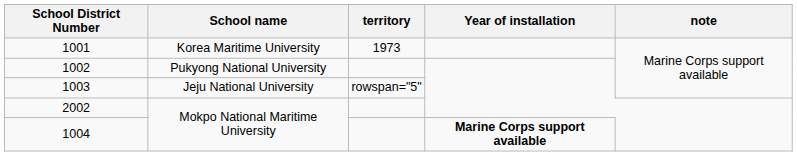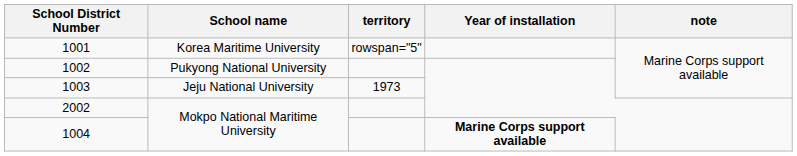(387, 48) 1973 -> (387, 48) rowspan="5"
(387, 87) rowspan="5" -> (387, 87) 1973
